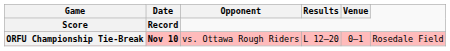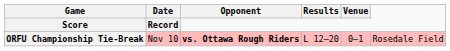(163, 39) bold -> (163, 39) normal
(241, 39) normal -> (241, 39) bold
